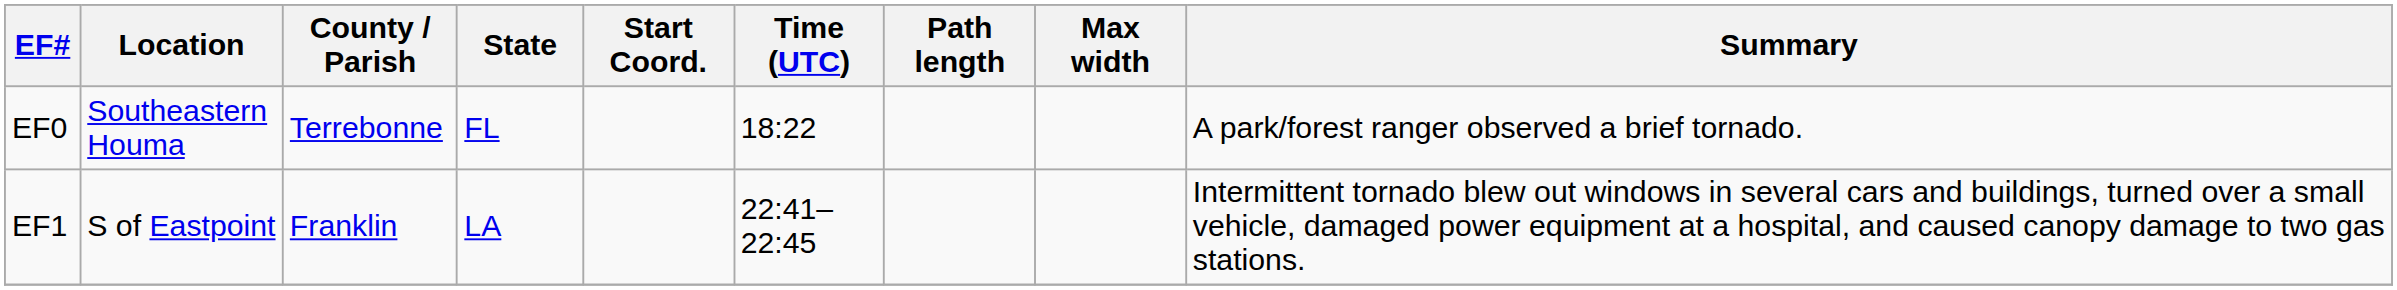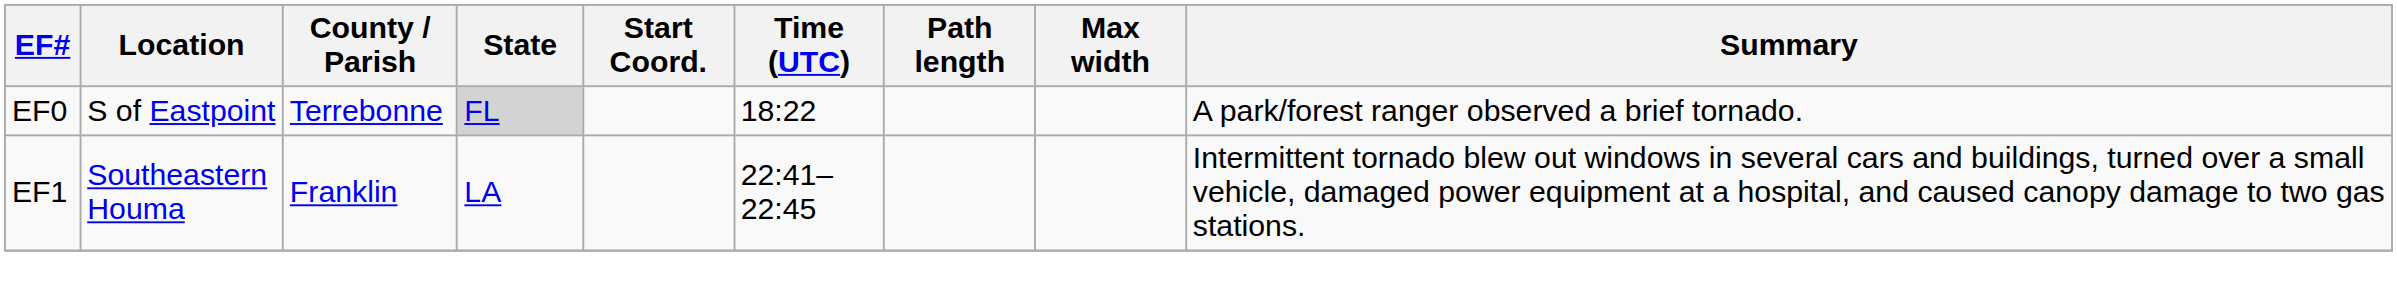(177, 127) Southeastern Houma -> (181, 110) S of Eastpoint
(482, 127) no background -> (482, 110) lightgrey background
(181, 226) S of Eastpoint -> (177, 192) Southeastern Houma
